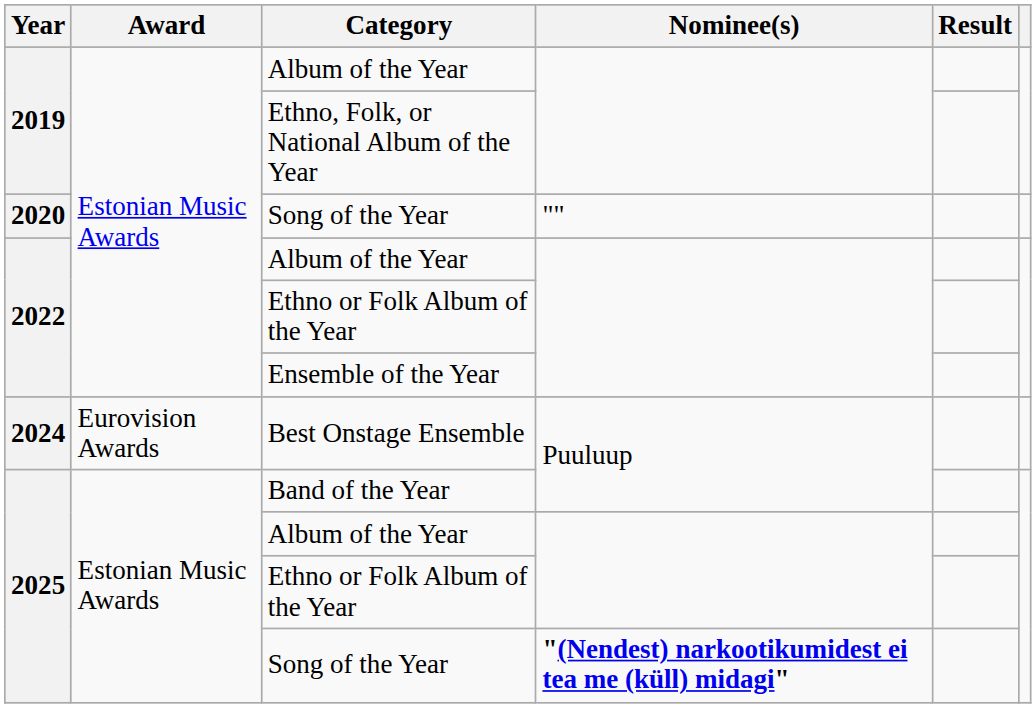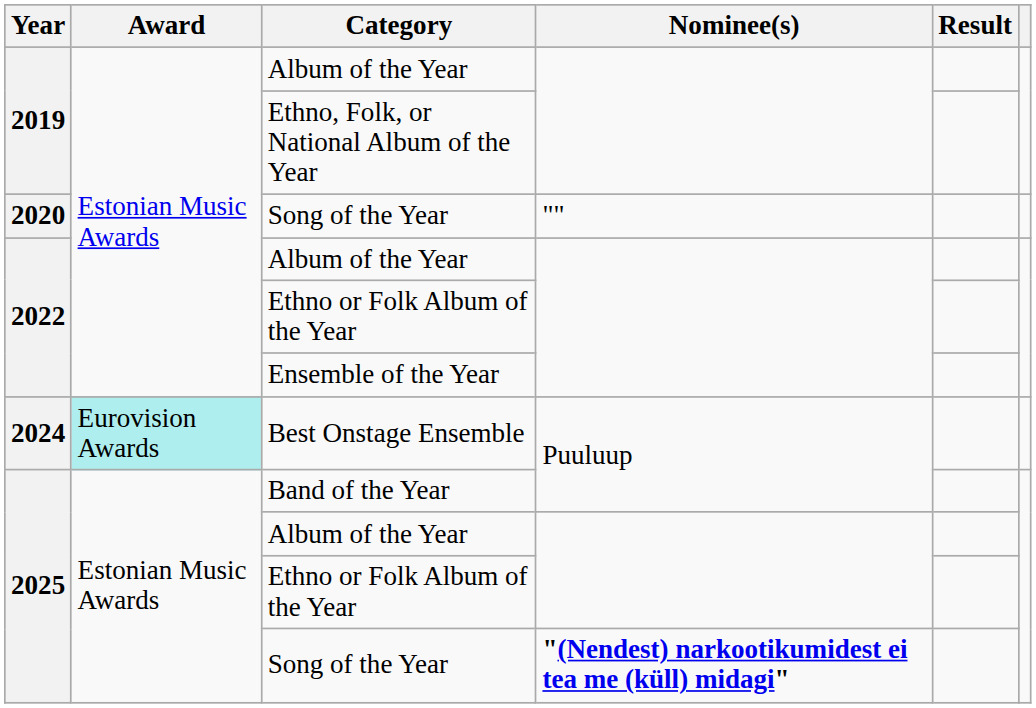(137, 432) no background -> (137, 432) paleturquoise background
